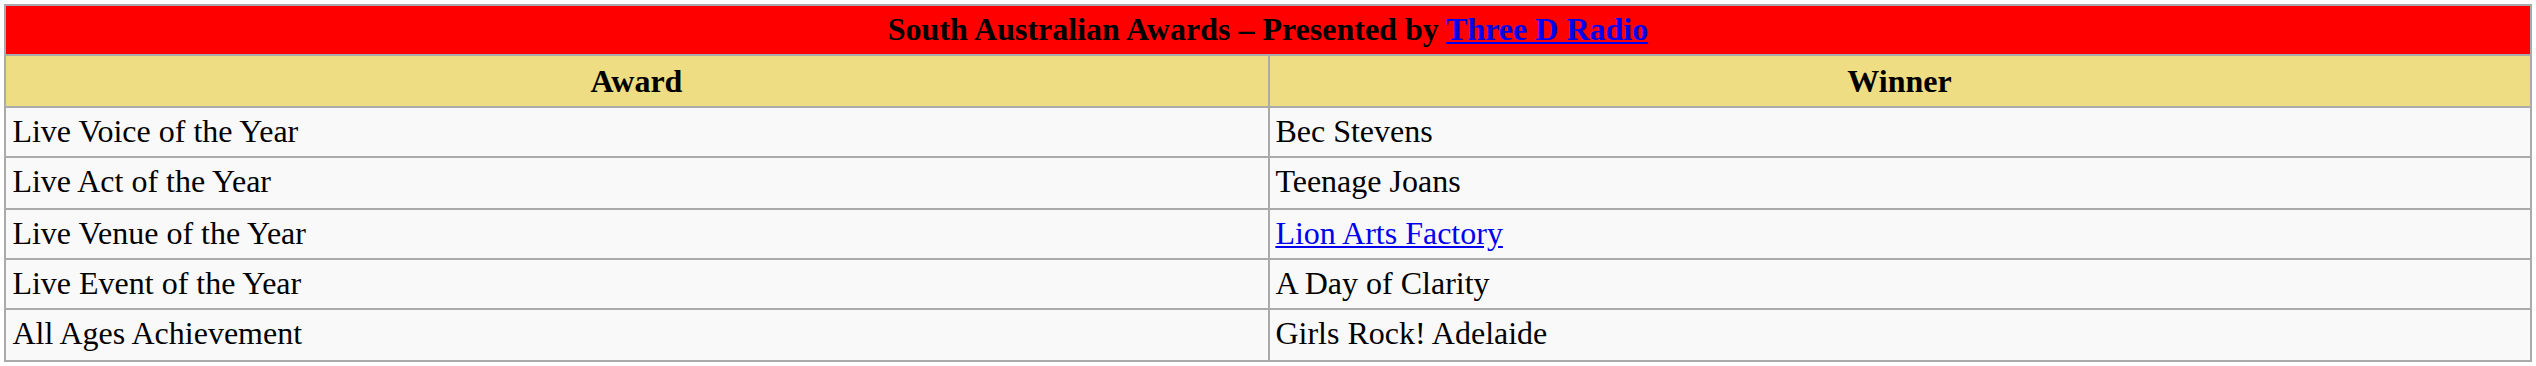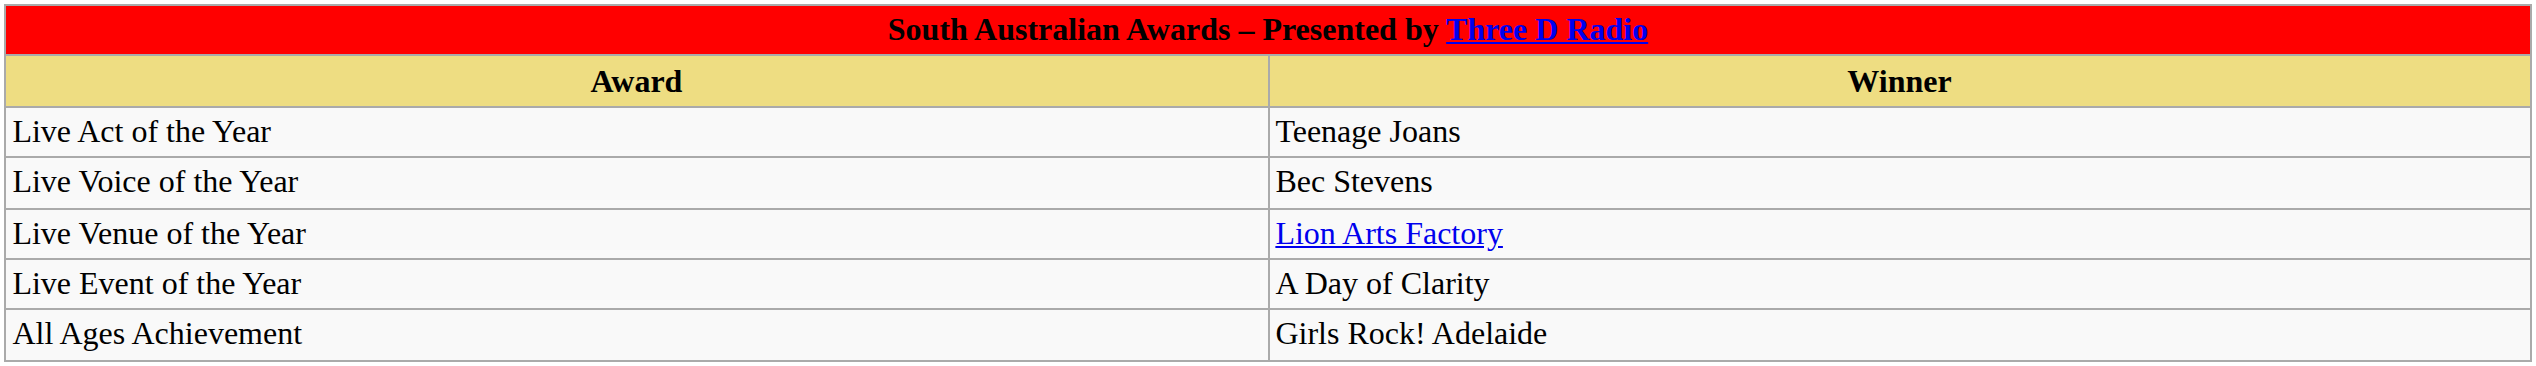rows swapped: (142, 182) <-> (155, 131)
